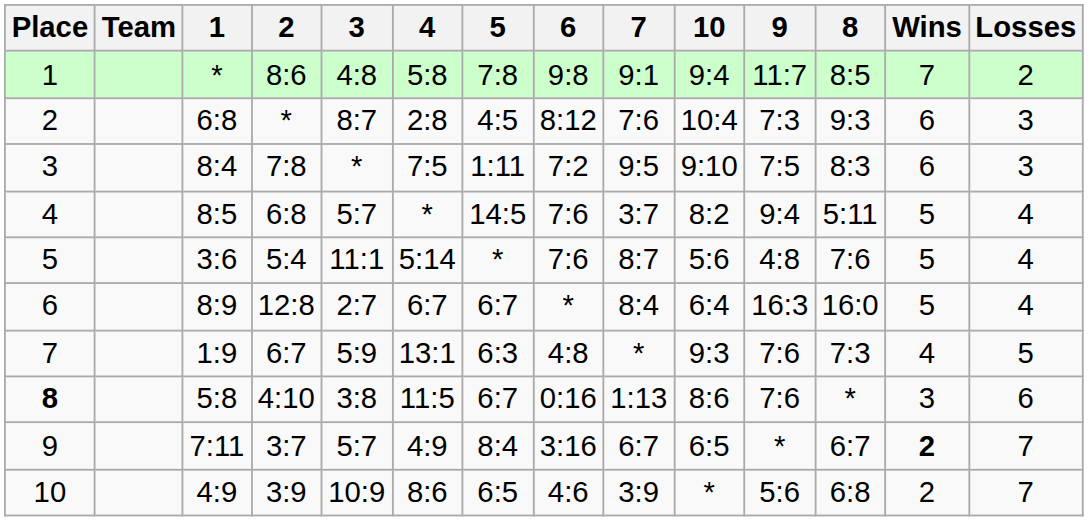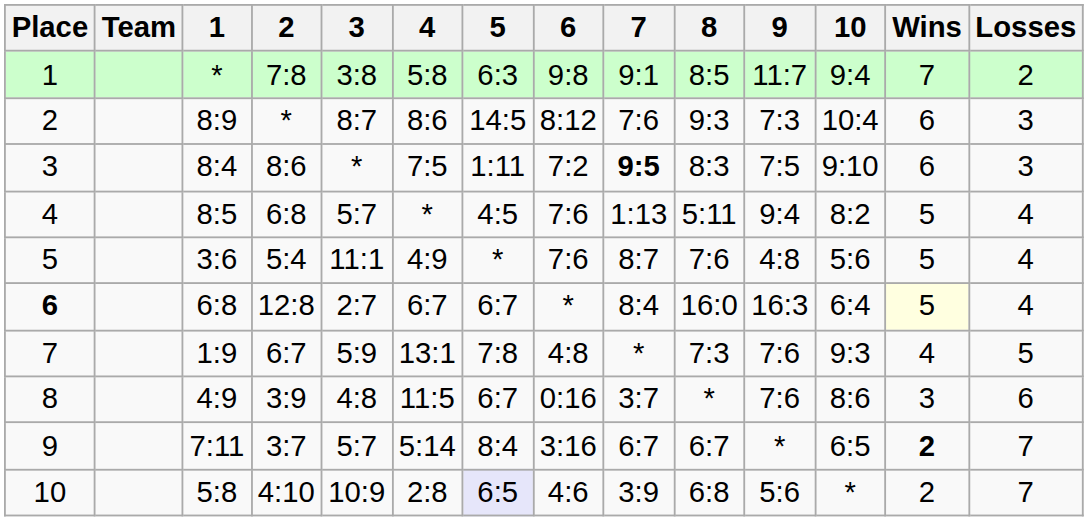columns swapped: (850, 27) <-> (709, 27)
(286, 74) 8:6 -> (286, 74) 7:8
(357, 74) 4:8 -> (357, 74) 3:8
(498, 74) 7:8 -> (498, 74) 6:3
(217, 120) 6:8 -> (217, 120) 8:9
(427, 120) 2:8 -> (427, 120) 8:6
(498, 120) 4:5 -> (498, 120) 14:5
(286, 167) 7:8 -> (286, 167) 8:6
(639, 167) normal -> (639, 167) bold
(498, 213) 14:5 -> (498, 213) 4:5
(639, 213) 3:7 -> (639, 213) 1:13
(427, 259) 5:14 -> (427, 259) 4:9
(50, 306) normal -> (50, 306) bold
(217, 306) 8:9 -> (217, 306) 6:8
(927, 306) no background -> (927, 306) lightyellow background
(498, 352) 6:3 -> (498, 352) 7:8
(50, 399) bold -> (50, 399) normal
(217, 399) 5:8 -> (217, 399) 4:9
(286, 399) 4:10 -> (286, 399) 3:9
(357, 399) 3:8 -> (357, 399) 4:8
(639, 399) 1:13 -> (639, 399) 3:7
(427, 445) 4:9 -> (427, 445) 5:14
(217, 492) 4:9 -> (217, 492) 5:8
(286, 492) 3:9 -> (286, 492) 4:10
(427, 492) 8:6 -> (427, 492) 2:8
(498, 492) no background -> (498, 492) lavender background
